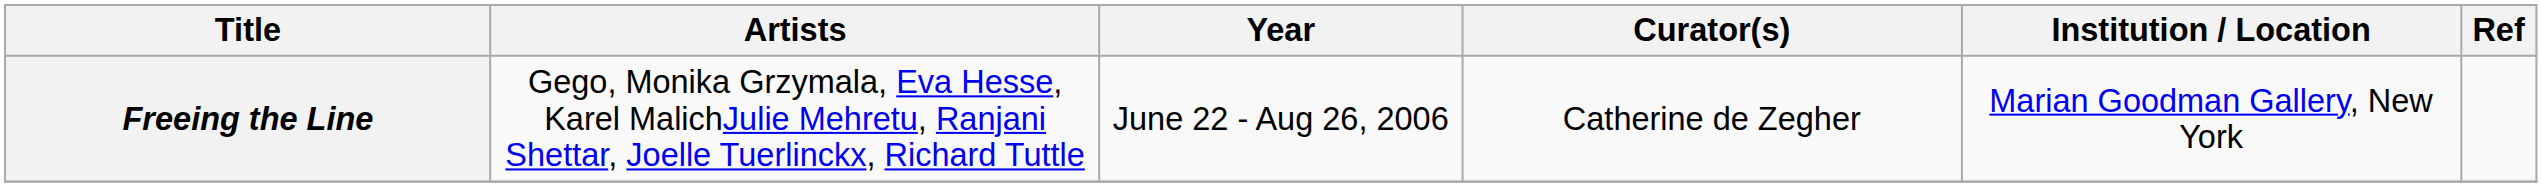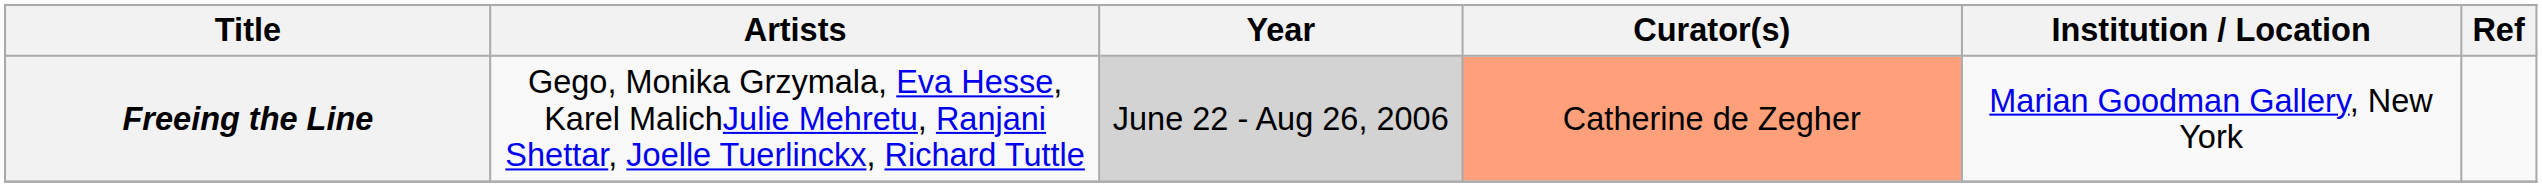(1281, 118) no background -> (1281, 118) lightgrey background
(1712, 118) no background -> (1712, 118) lightsalmon background
